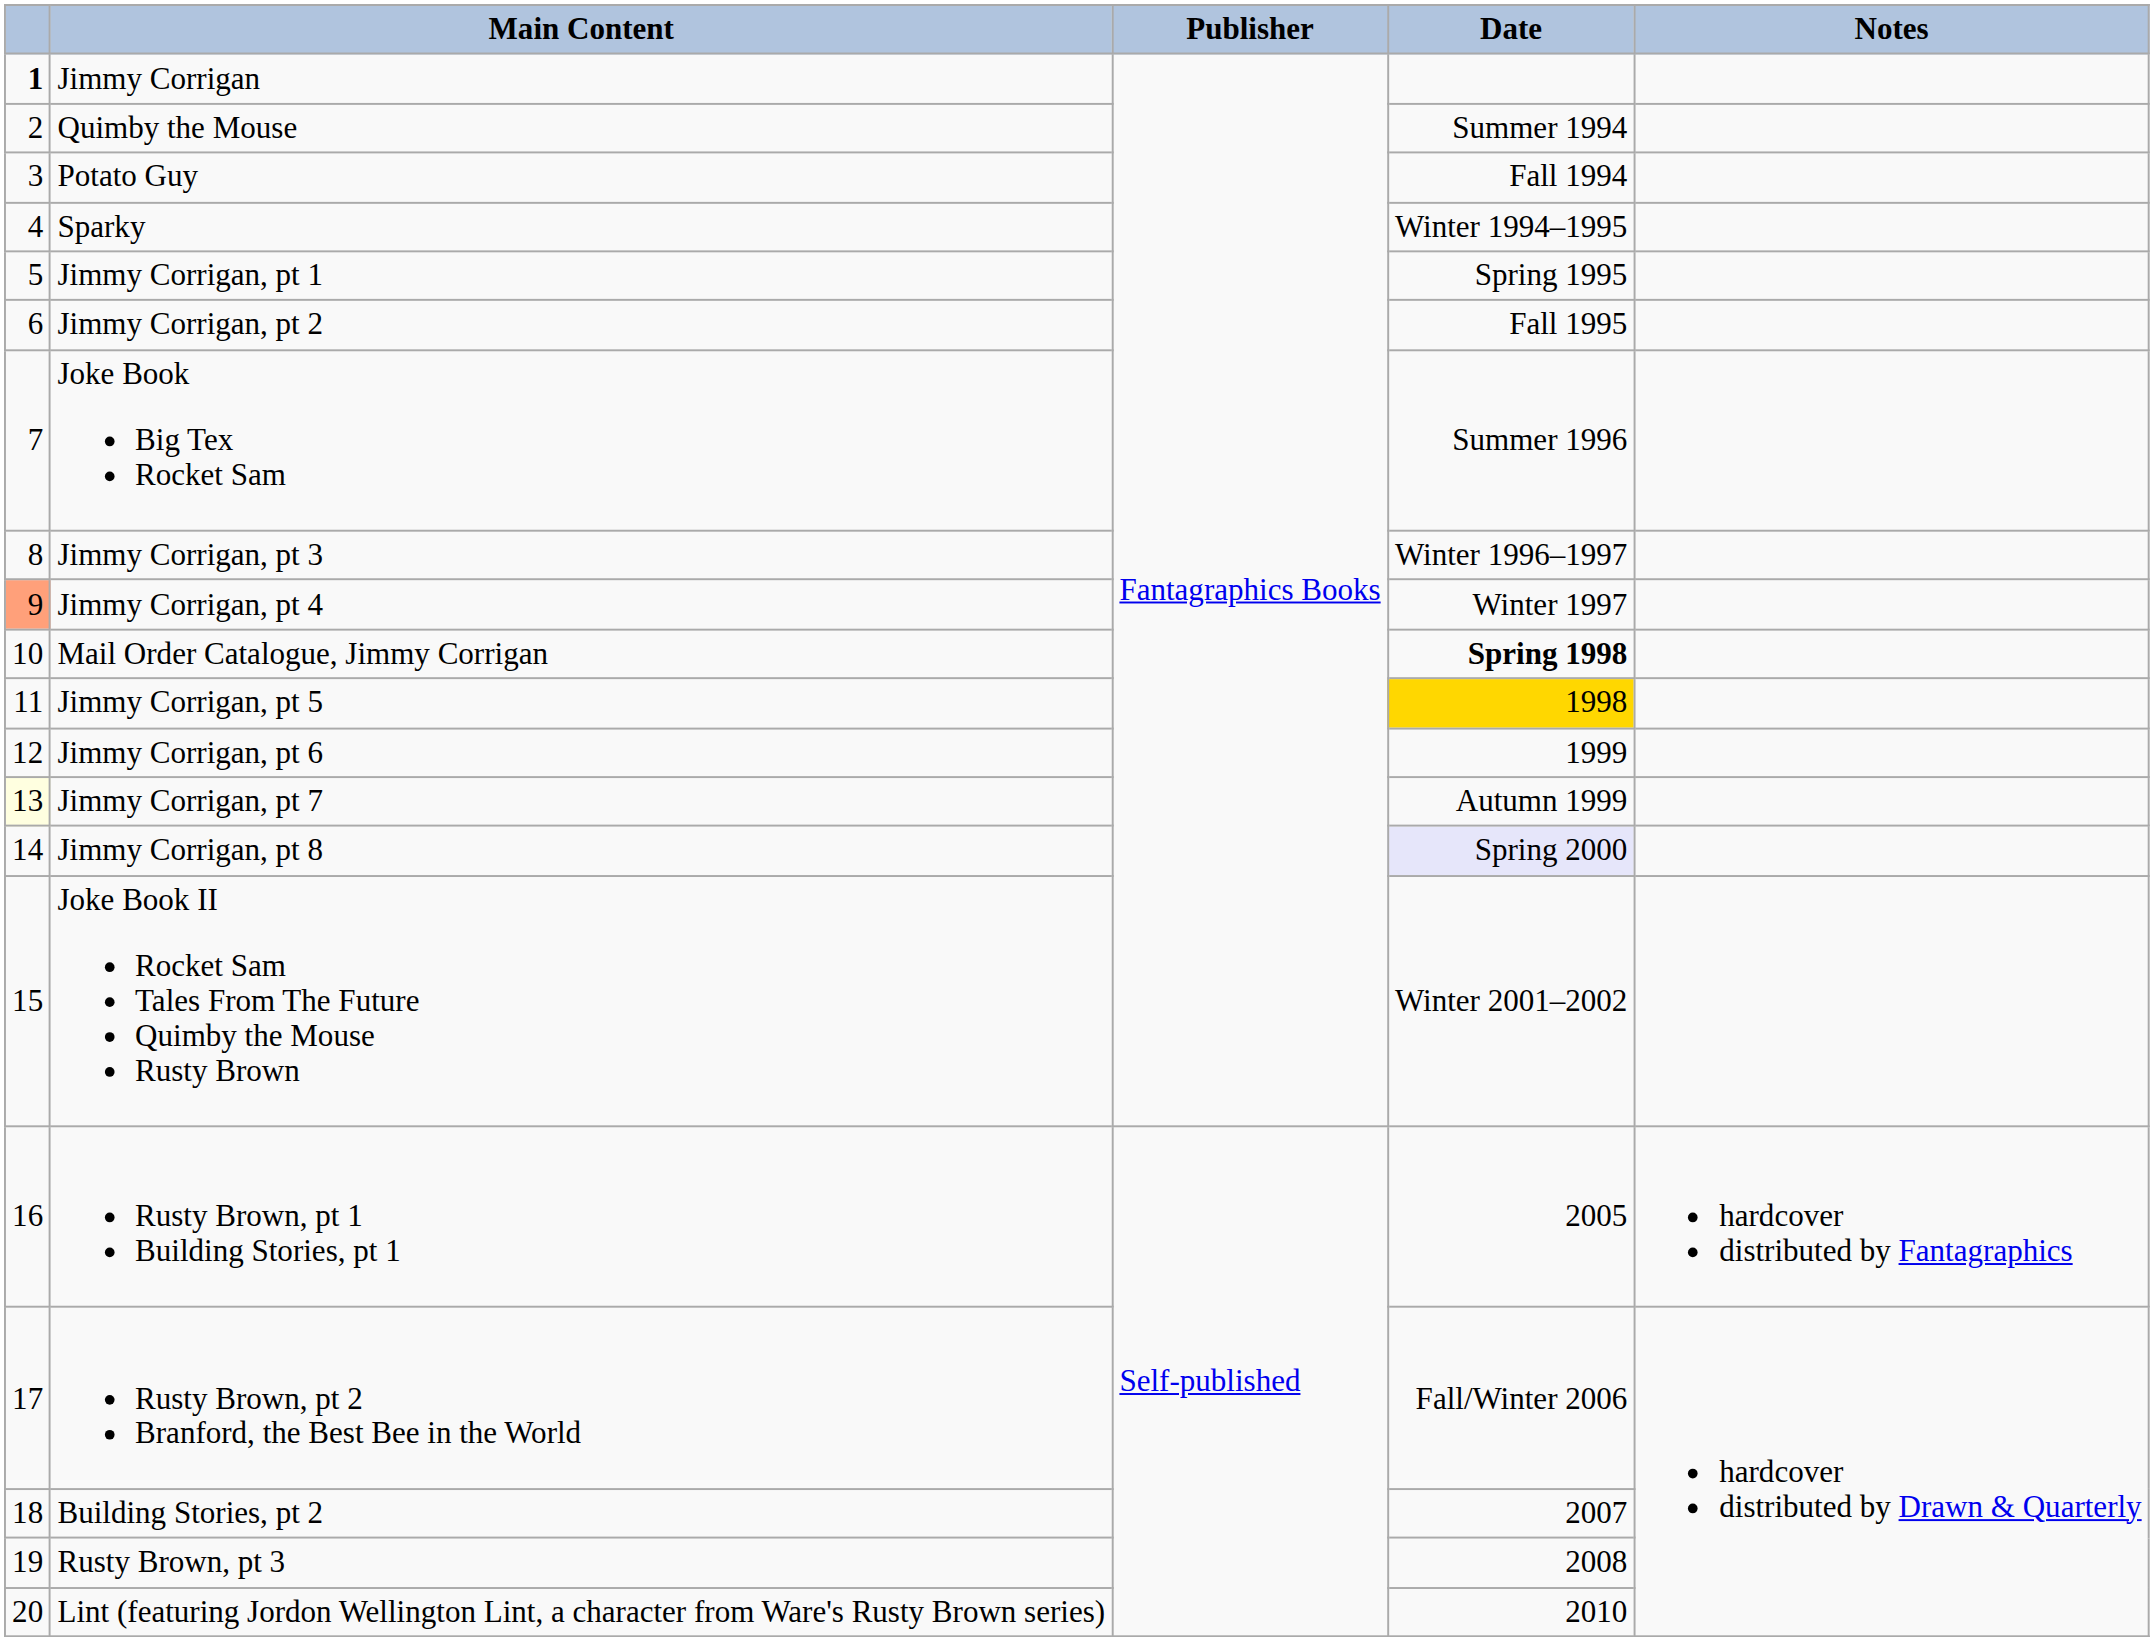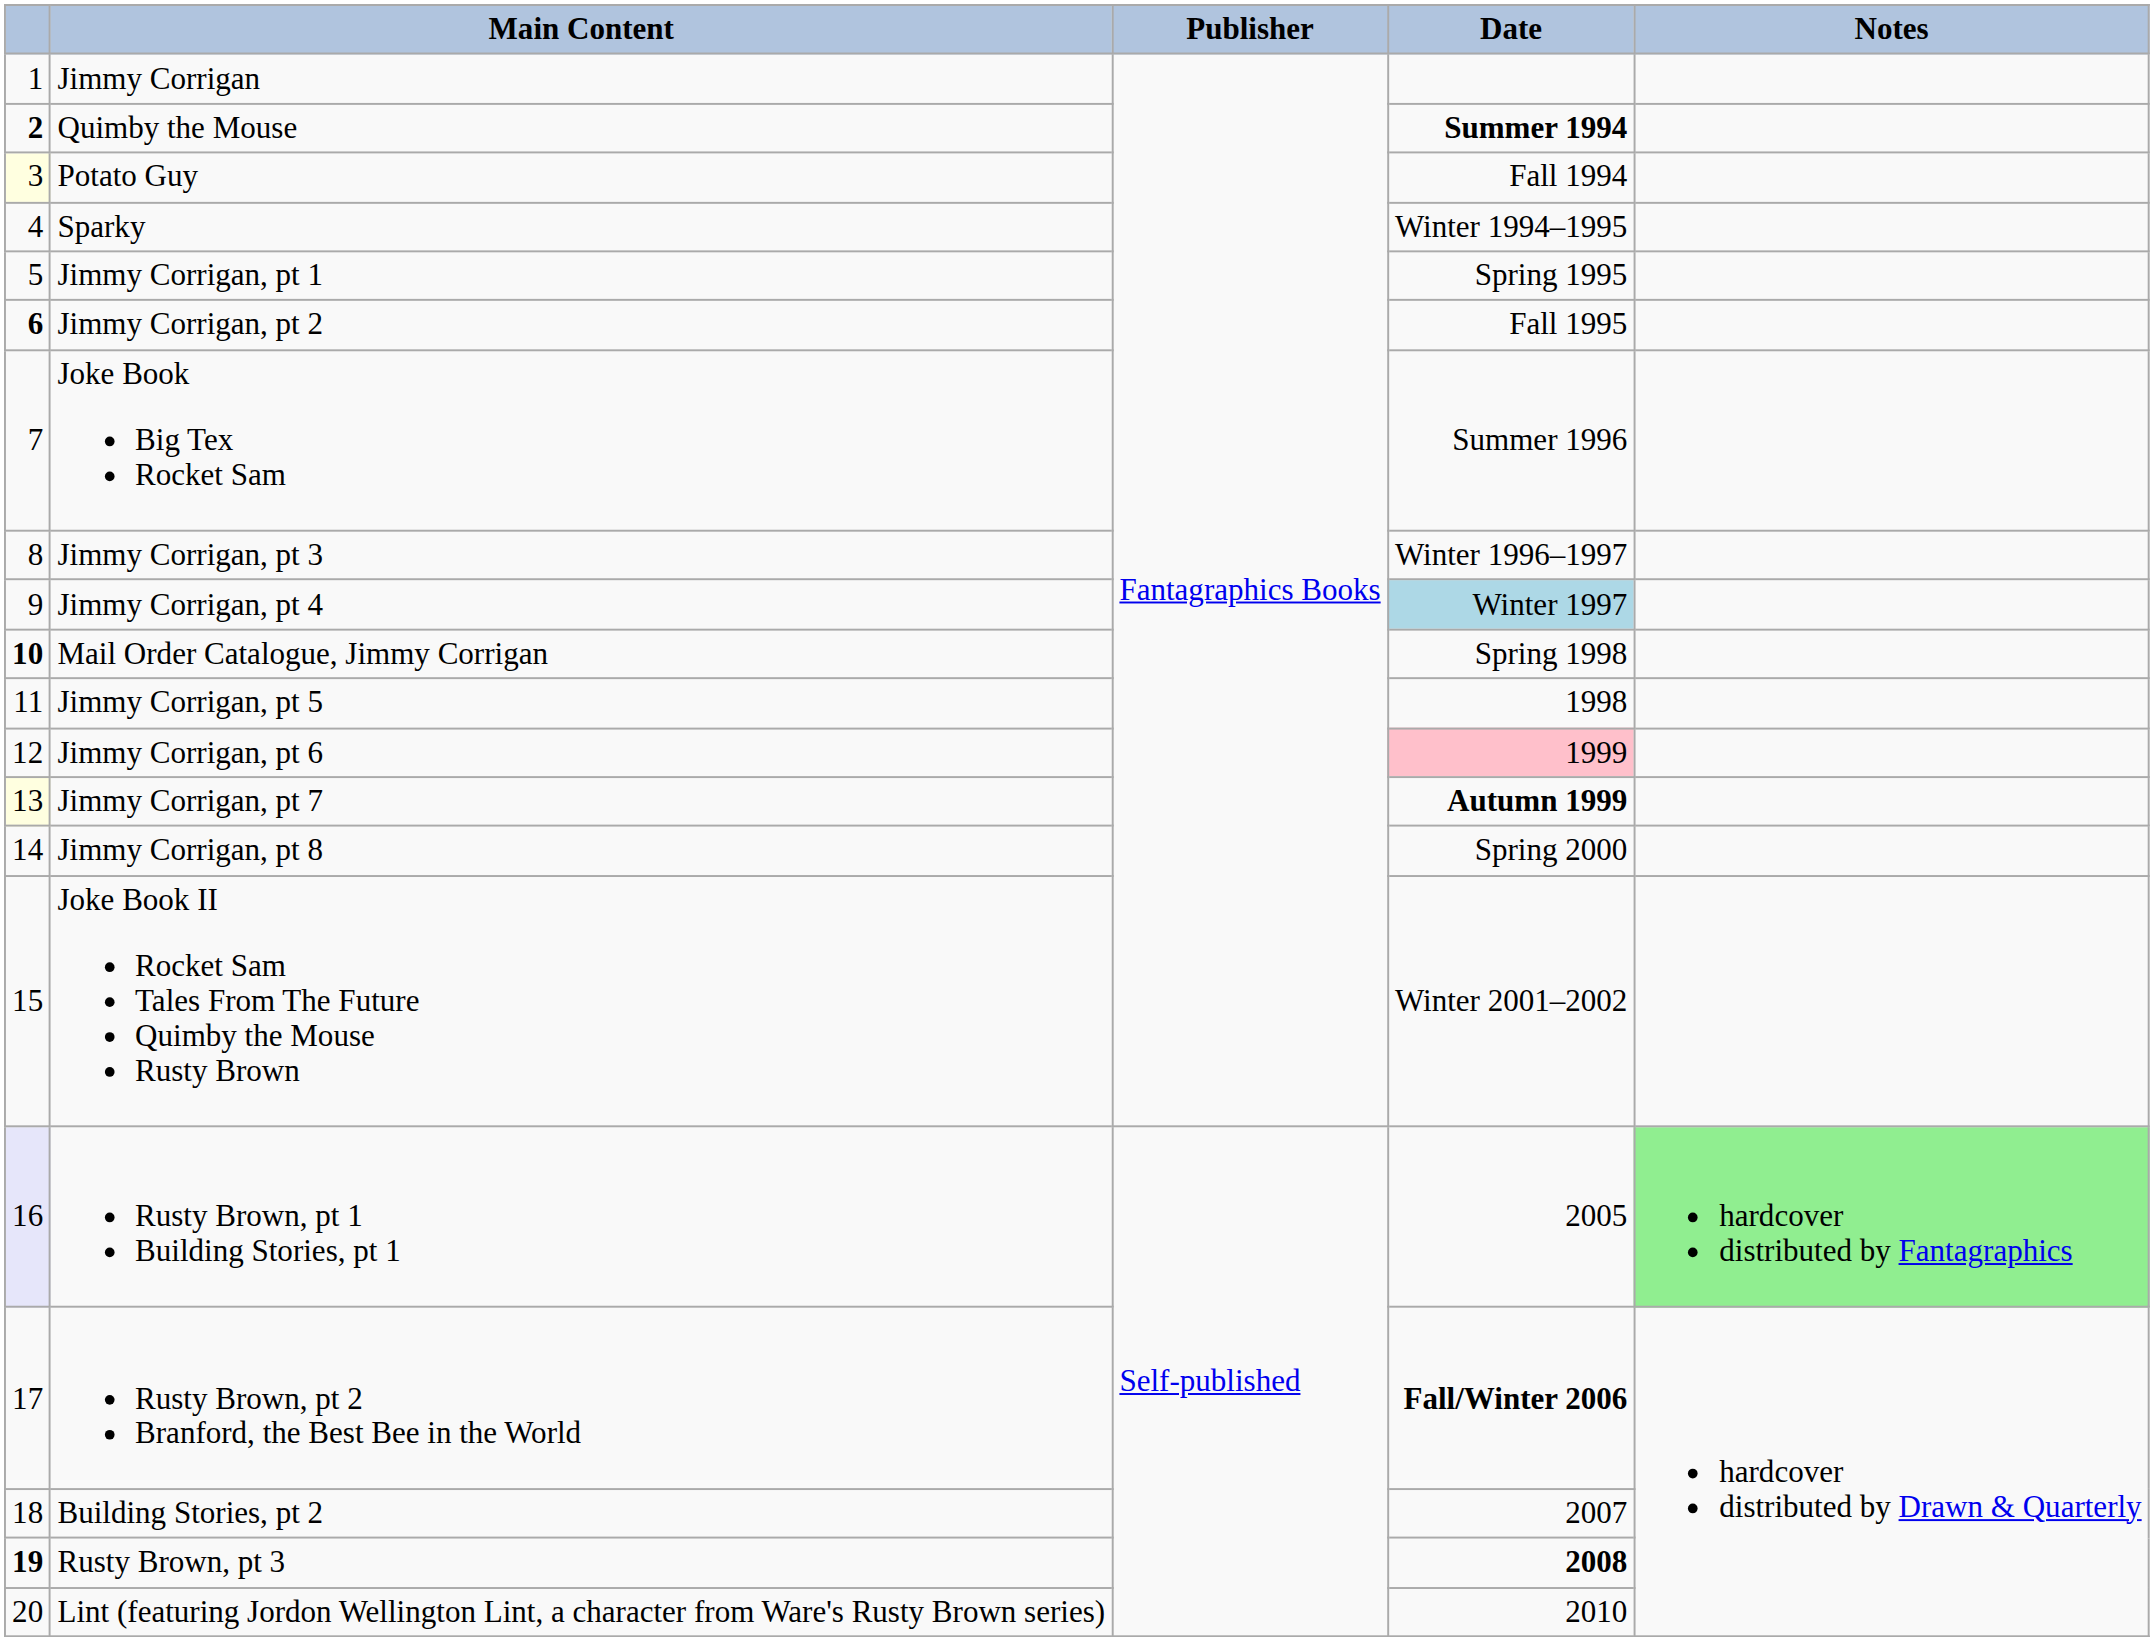(35, 78) bold -> (35, 78) normal
(35, 127) normal -> (35, 127) bold
(1540, 127) normal -> (1536, 127) bold
(35, 176) no background -> (35, 176) lightyellow background
(35, 324) normal -> (35, 324) bold
(35, 604) lightsalmon background -> (35, 604) no background
(1550, 604) no background -> (1550, 604) lightblue background
(28, 653) normal -> (28, 653) bold
(1548, 653) bold -> (1551, 653) normal
(1596, 702) gold background -> (1596, 702) no background
(1596, 751) no background -> (1596, 751) pink background
(1542, 800) normal -> (1537, 800) bold
(1551, 850) lavender background -> (1551, 850) no background
(28, 1216) no background -> (28, 1216) lavender background
(1892, 1234) no background -> (1892, 1234) lightgreen background
(1521, 1397) normal -> (1515, 1397) bold
(28, 1561) normal -> (28, 1561) bold
(1596, 1561) normal -> (1596, 1561) bold
